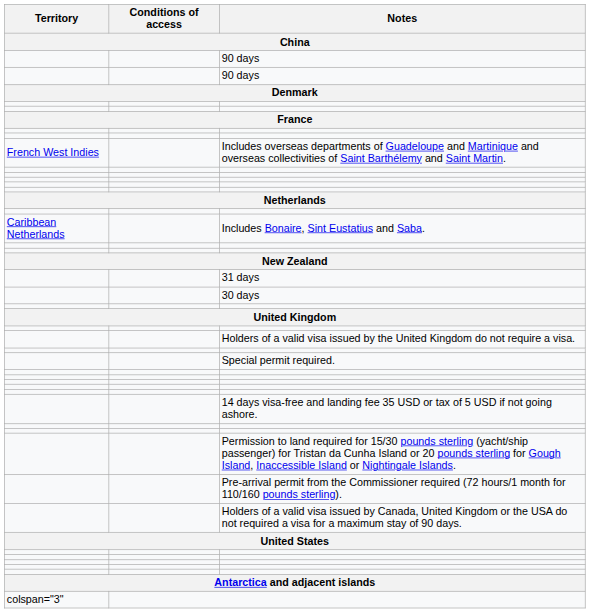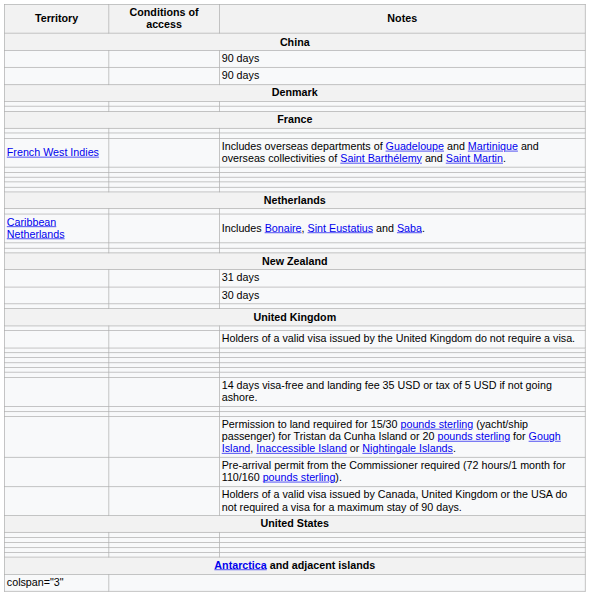- row: (57, 361)
